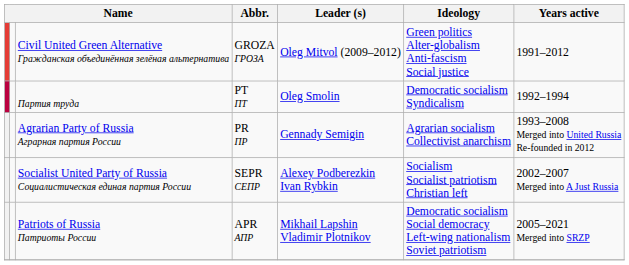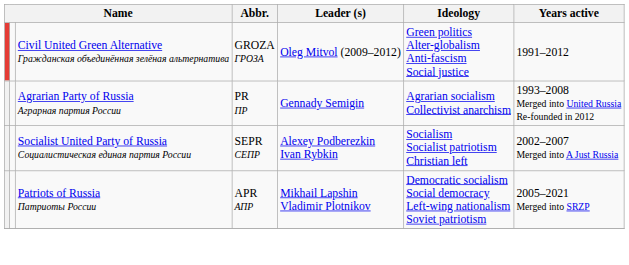- row: (48, 104)
